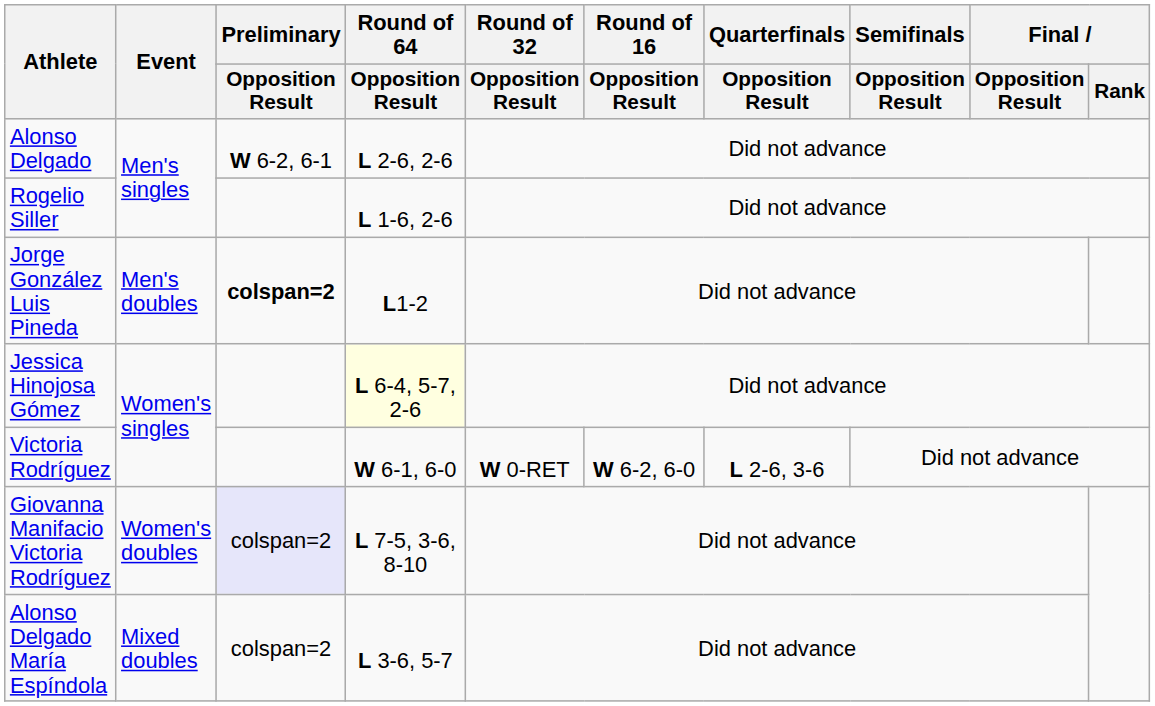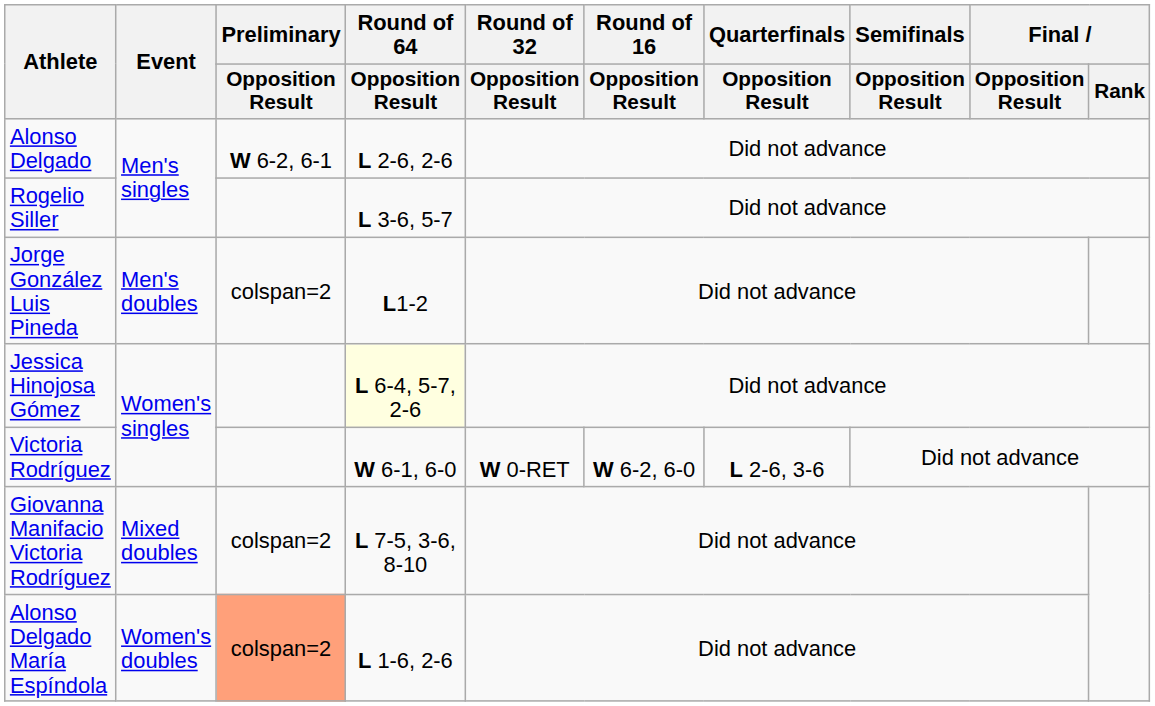(405, 220) L 1-6, 2-6 -> (405, 220) L 3-6, 5-7
(281, 291) bold -> (281, 291) normal
(166, 541) Women's doubles -> (159, 541) Mixed doubles
(281, 541) lavender background -> (281, 541) no background
(159, 648) Mixed doubles -> (166, 648) Women's doubles
(281, 648) no background -> (281, 648) lightsalmon background
(405, 660) L 3-6, 5-7 -> (405, 660) L 1-6, 2-6
